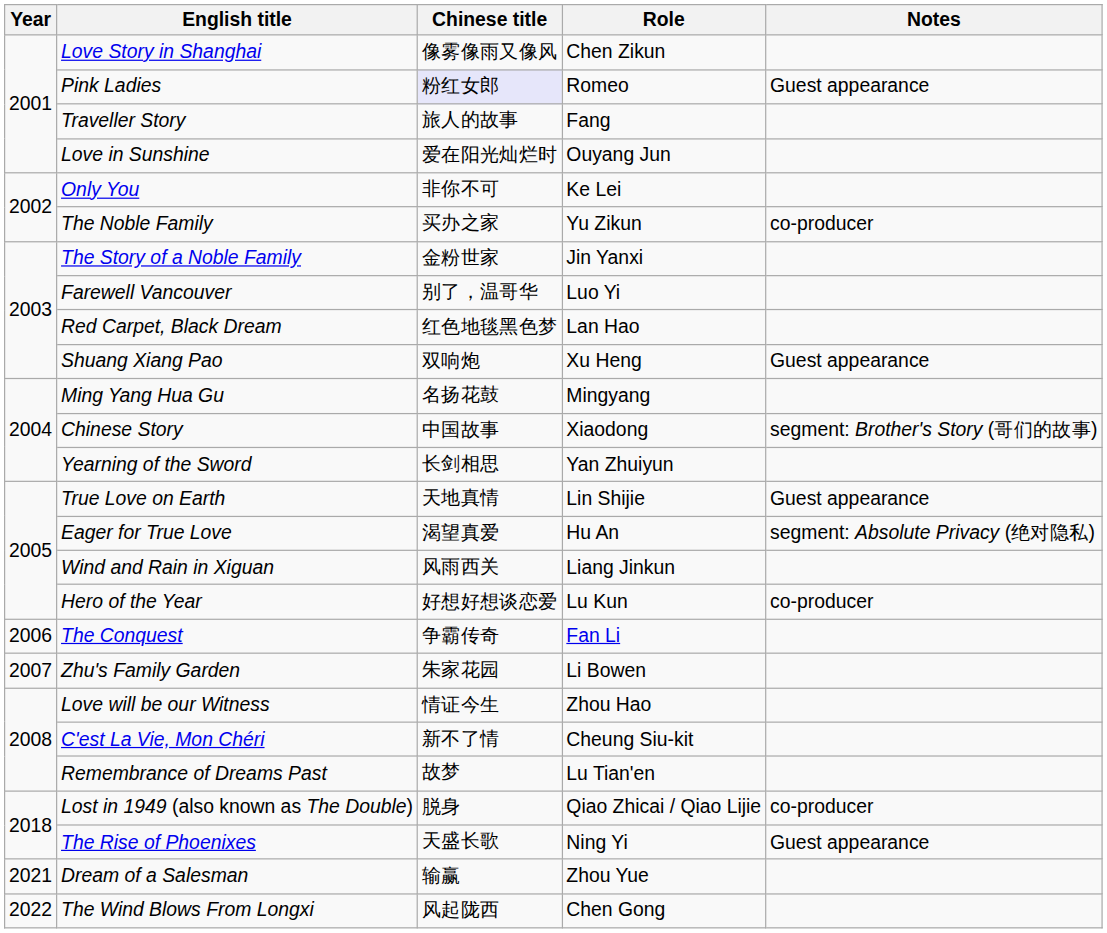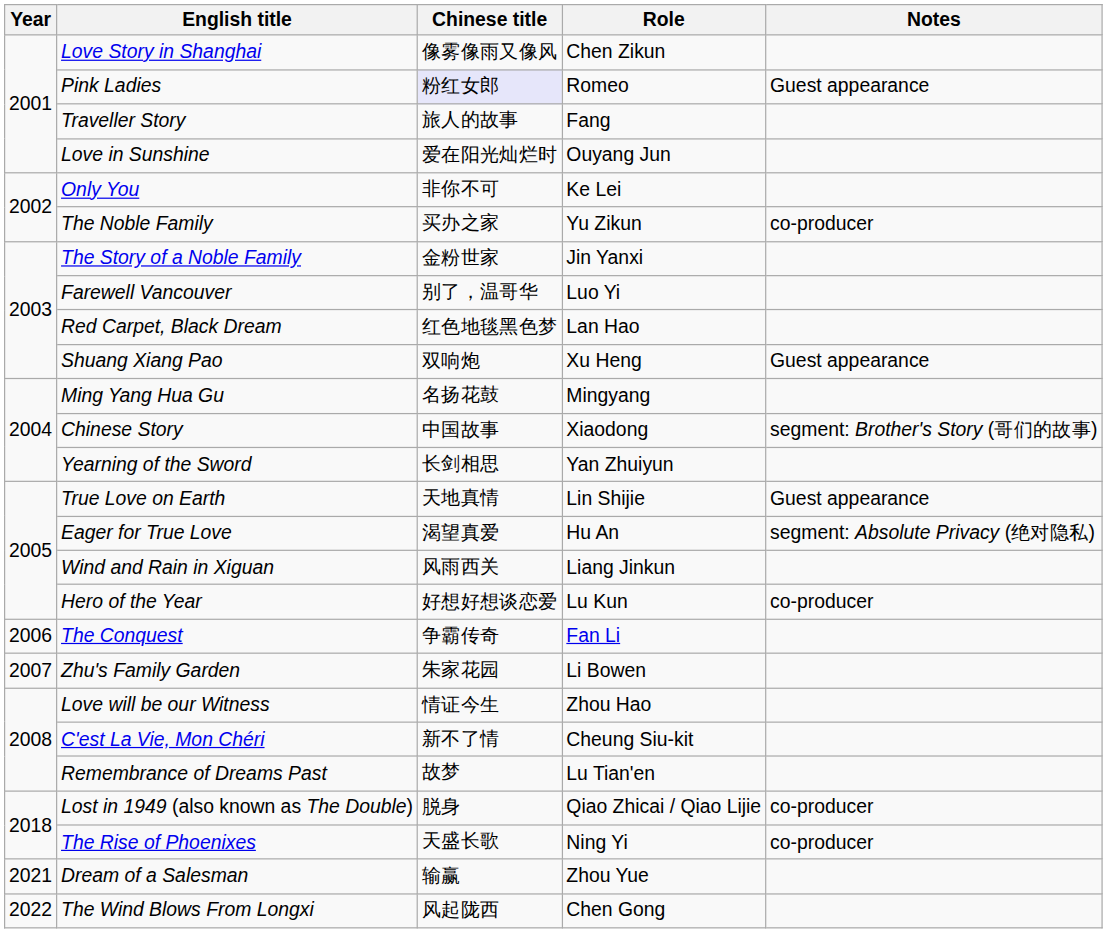(850, 842) Guest appearance -> (822, 842) co-producer
